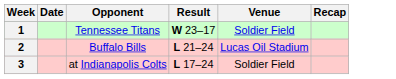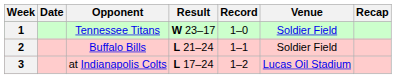+ column: (239, 13)
(264, 47) Lucas Oil Stadium -> (307, 47) Soldier Field
(264, 64) Soldier Field -> (307, 64) Lucas Oil Stadium
